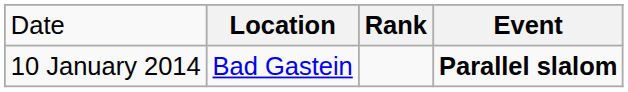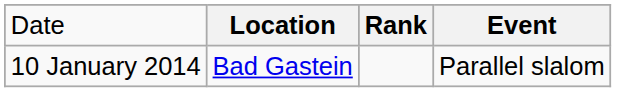(528, 66) bold -> (522, 66) normal
